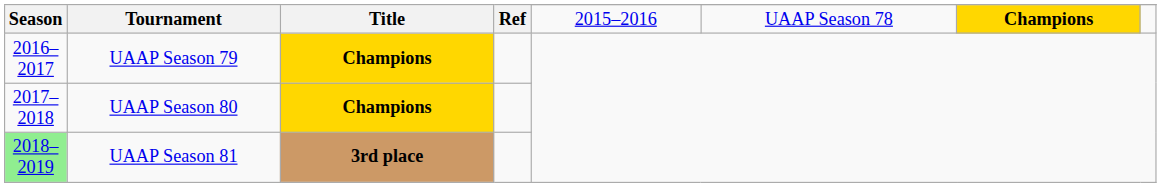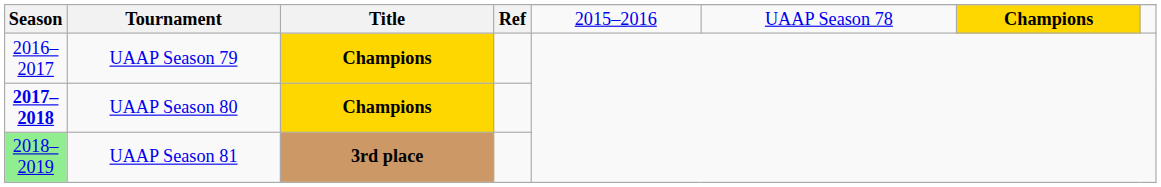(36, 107) normal -> (36, 107) bold
